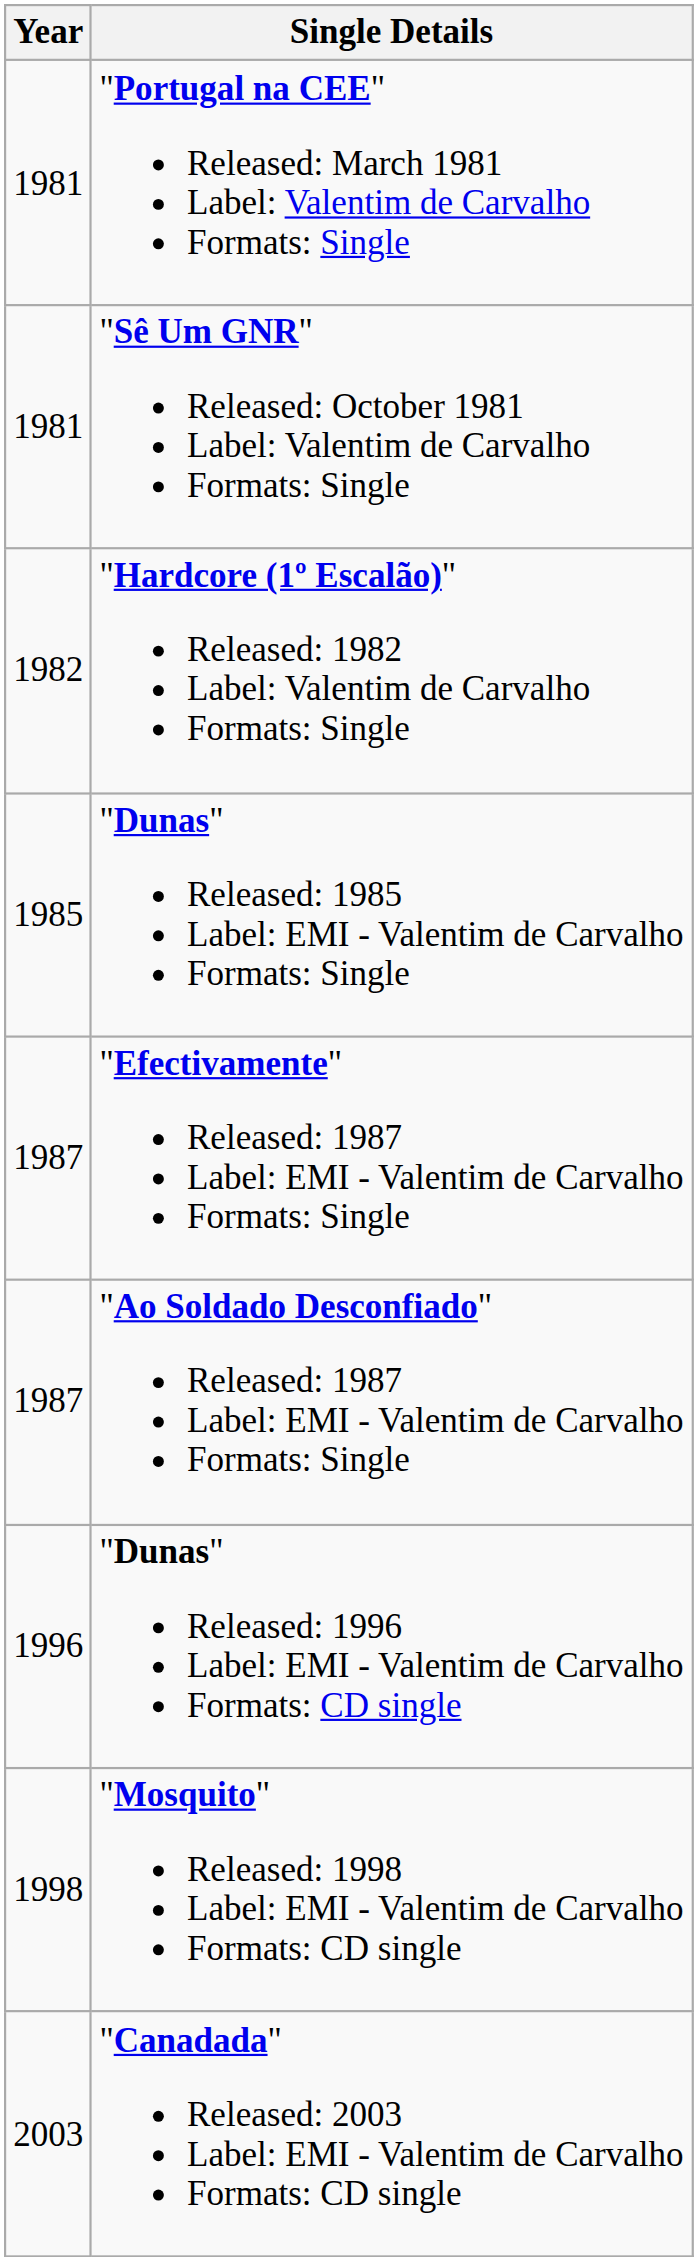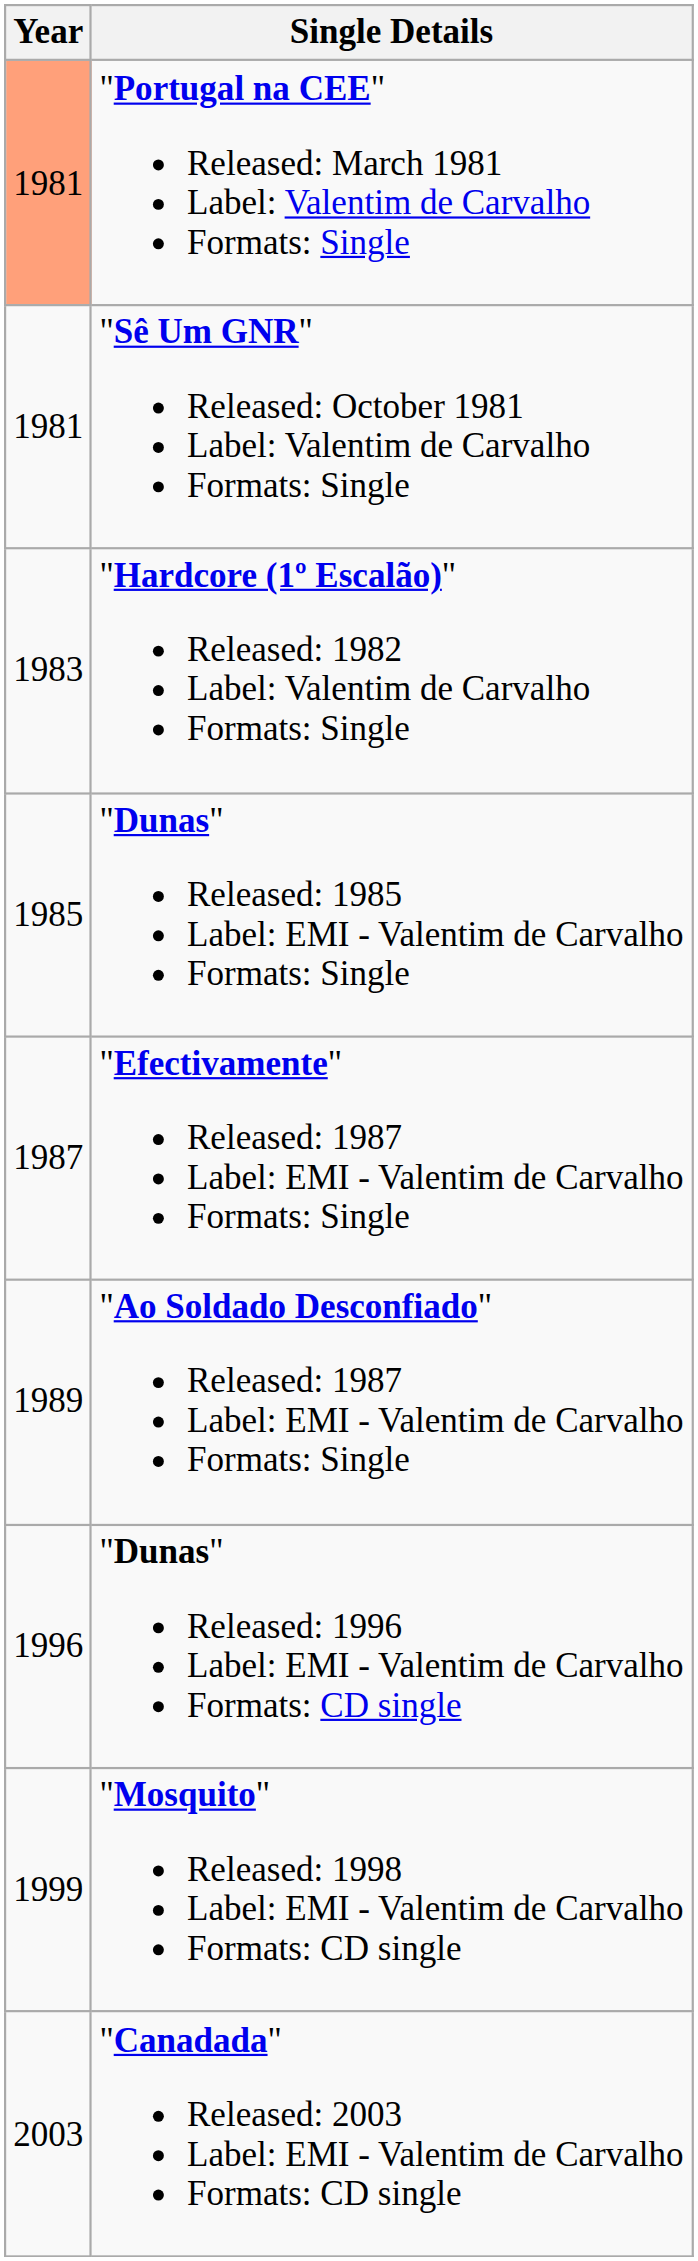(48, 182) no background -> (48, 182) lightsalmon background
(48, 669) 1982 -> (48, 669) 1983
(48, 1401) 1987 -> (48, 1401) 1989
(48, 1889) 1998 -> (48, 1889) 1999
